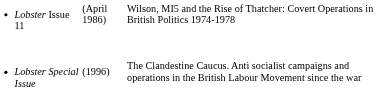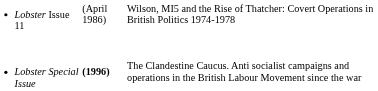(96, 72) normal -> (96, 72) bold
